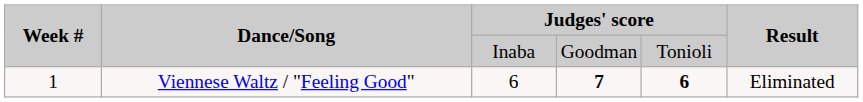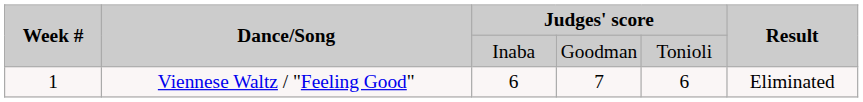(599, 81) bold -> (599, 81) normal
(684, 81) bold -> (684, 81) normal
